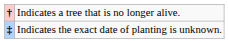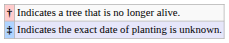(120, 30) no background -> (120, 30) lavender background
